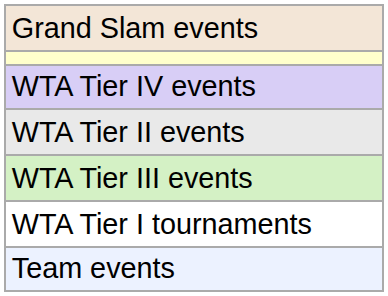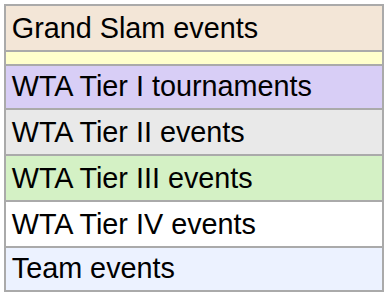(134, 87) WTA Tier IV events -> (162, 87) WTA Tier I tournaments
(162, 224) WTA Tier I tournaments -> (134, 224) WTA Tier IV events
